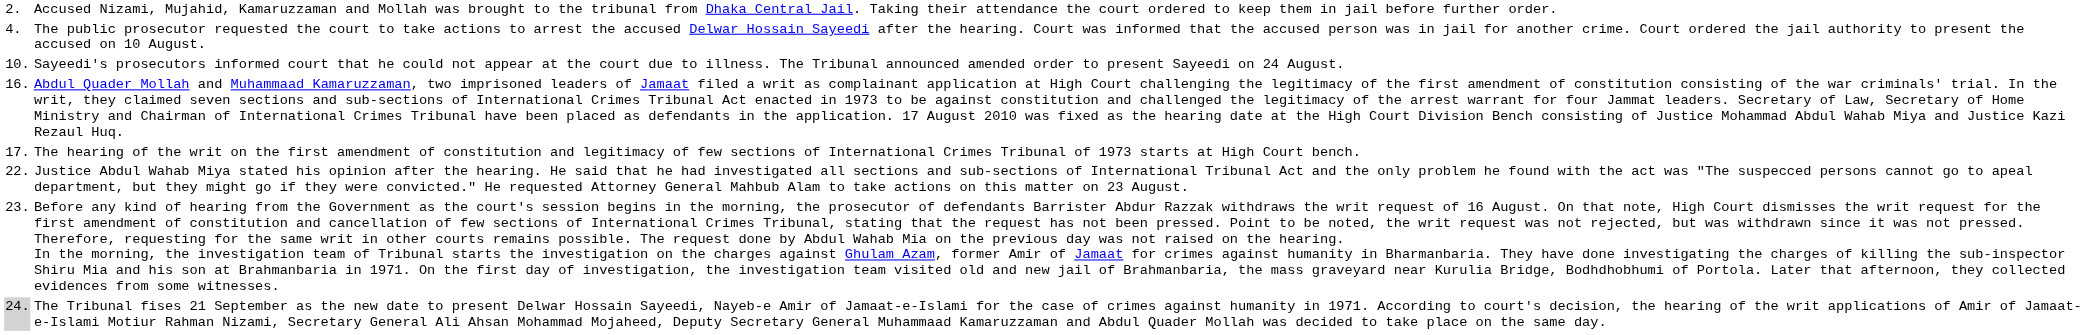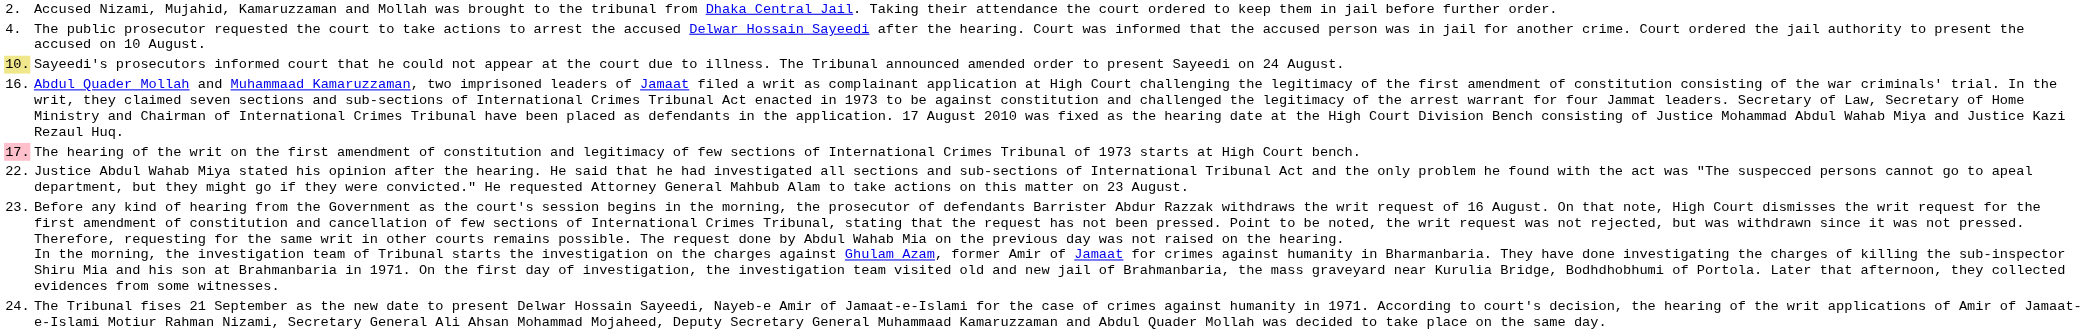(17, 65) no background -> (17, 65) khaki background
(17, 152) no background -> (17, 152) pink background
(17, 306) lightgrey background -> (17, 306) no background
